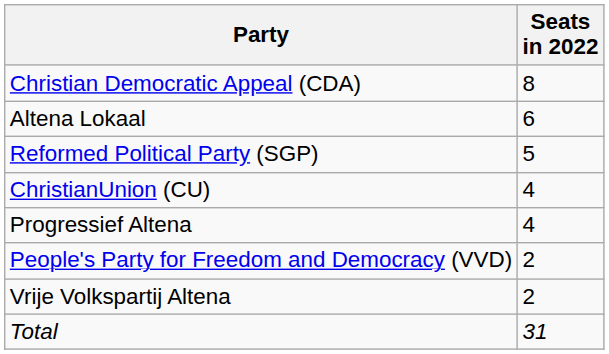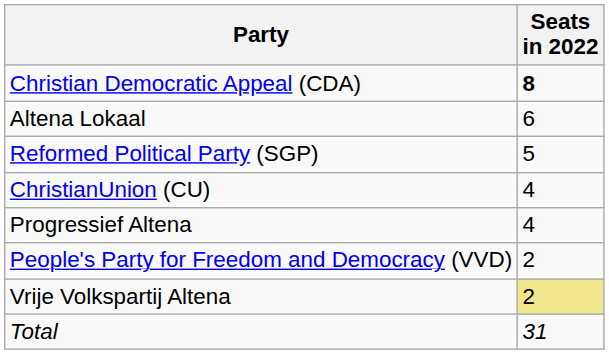(529, 82) normal -> (529, 82) bold
(529, 296) no background -> (529, 296) khaki background
